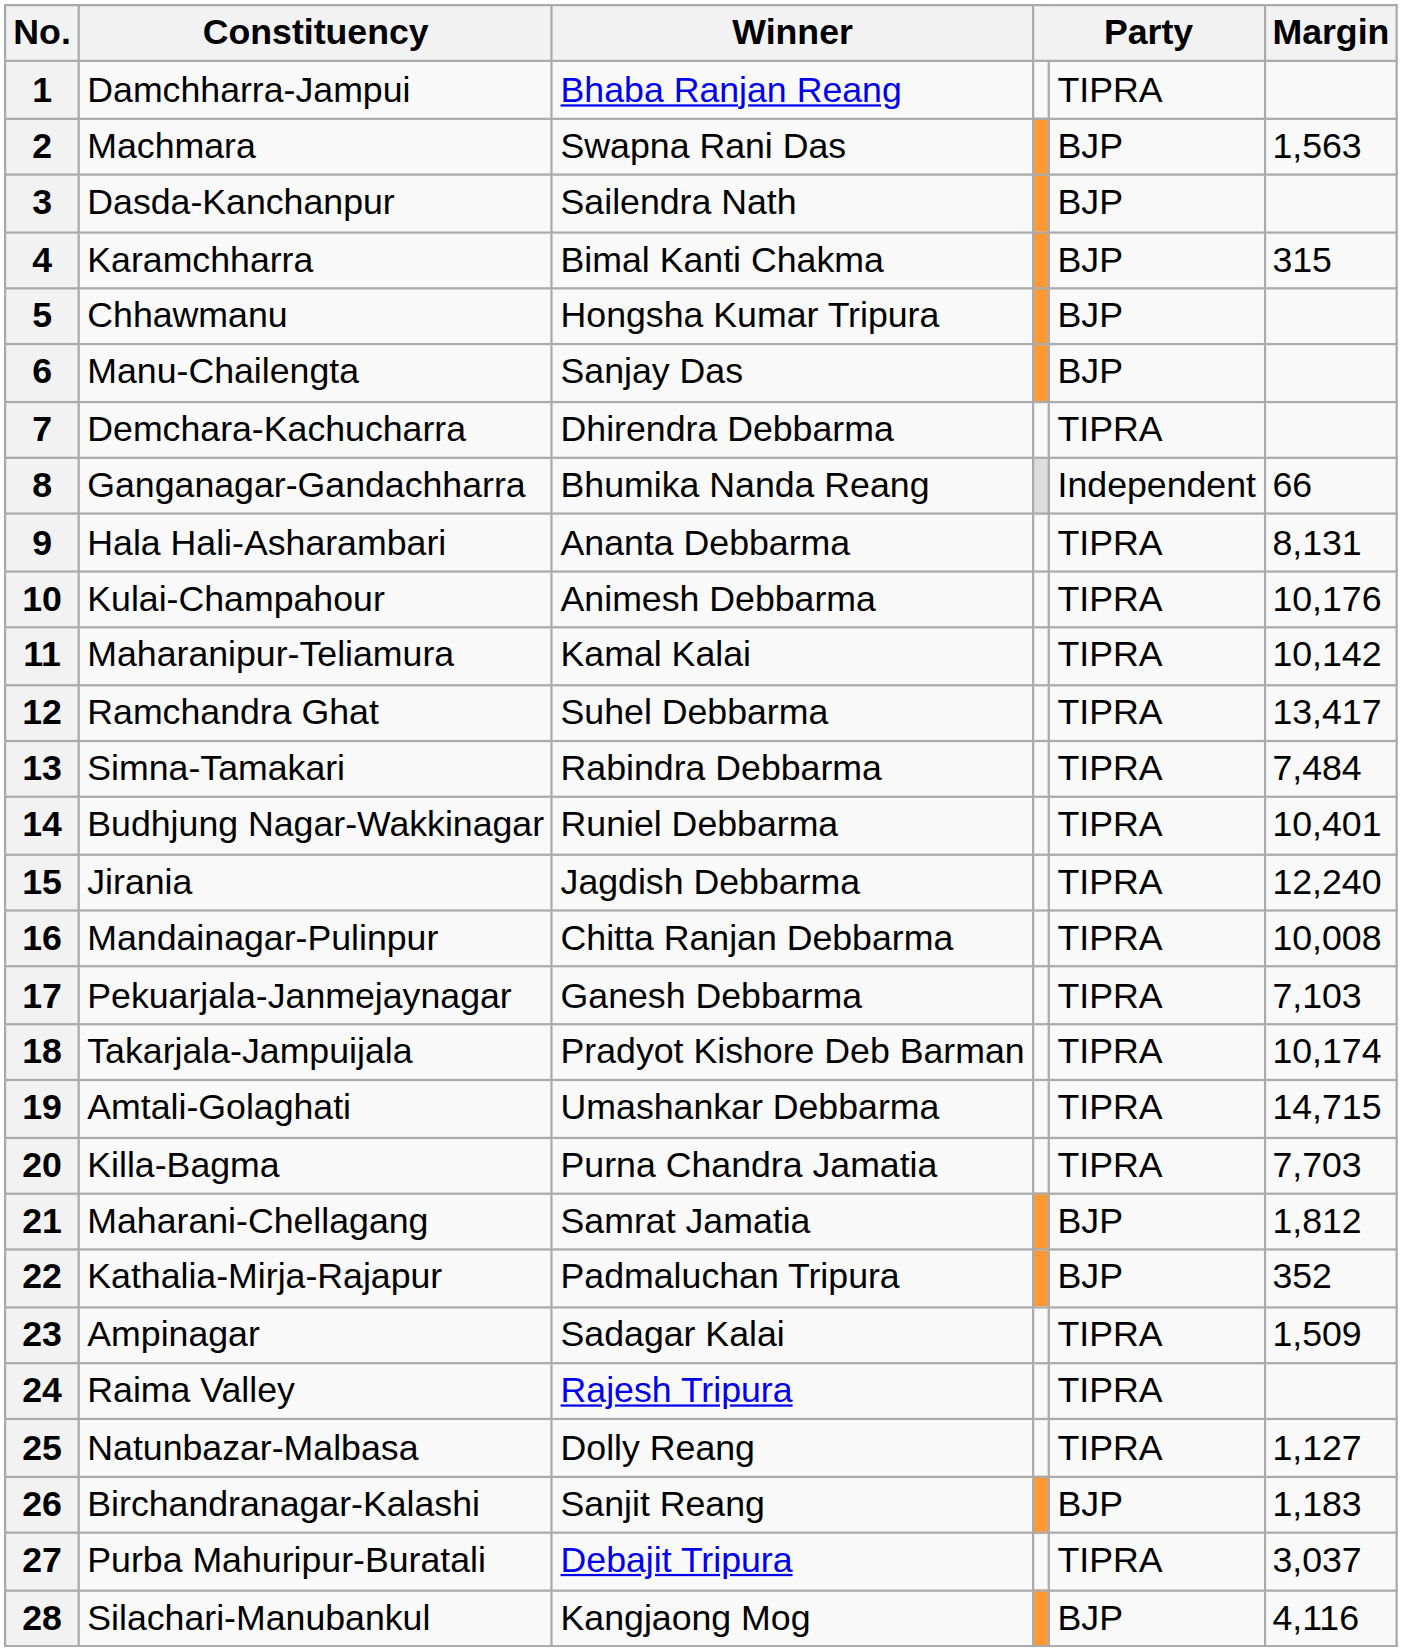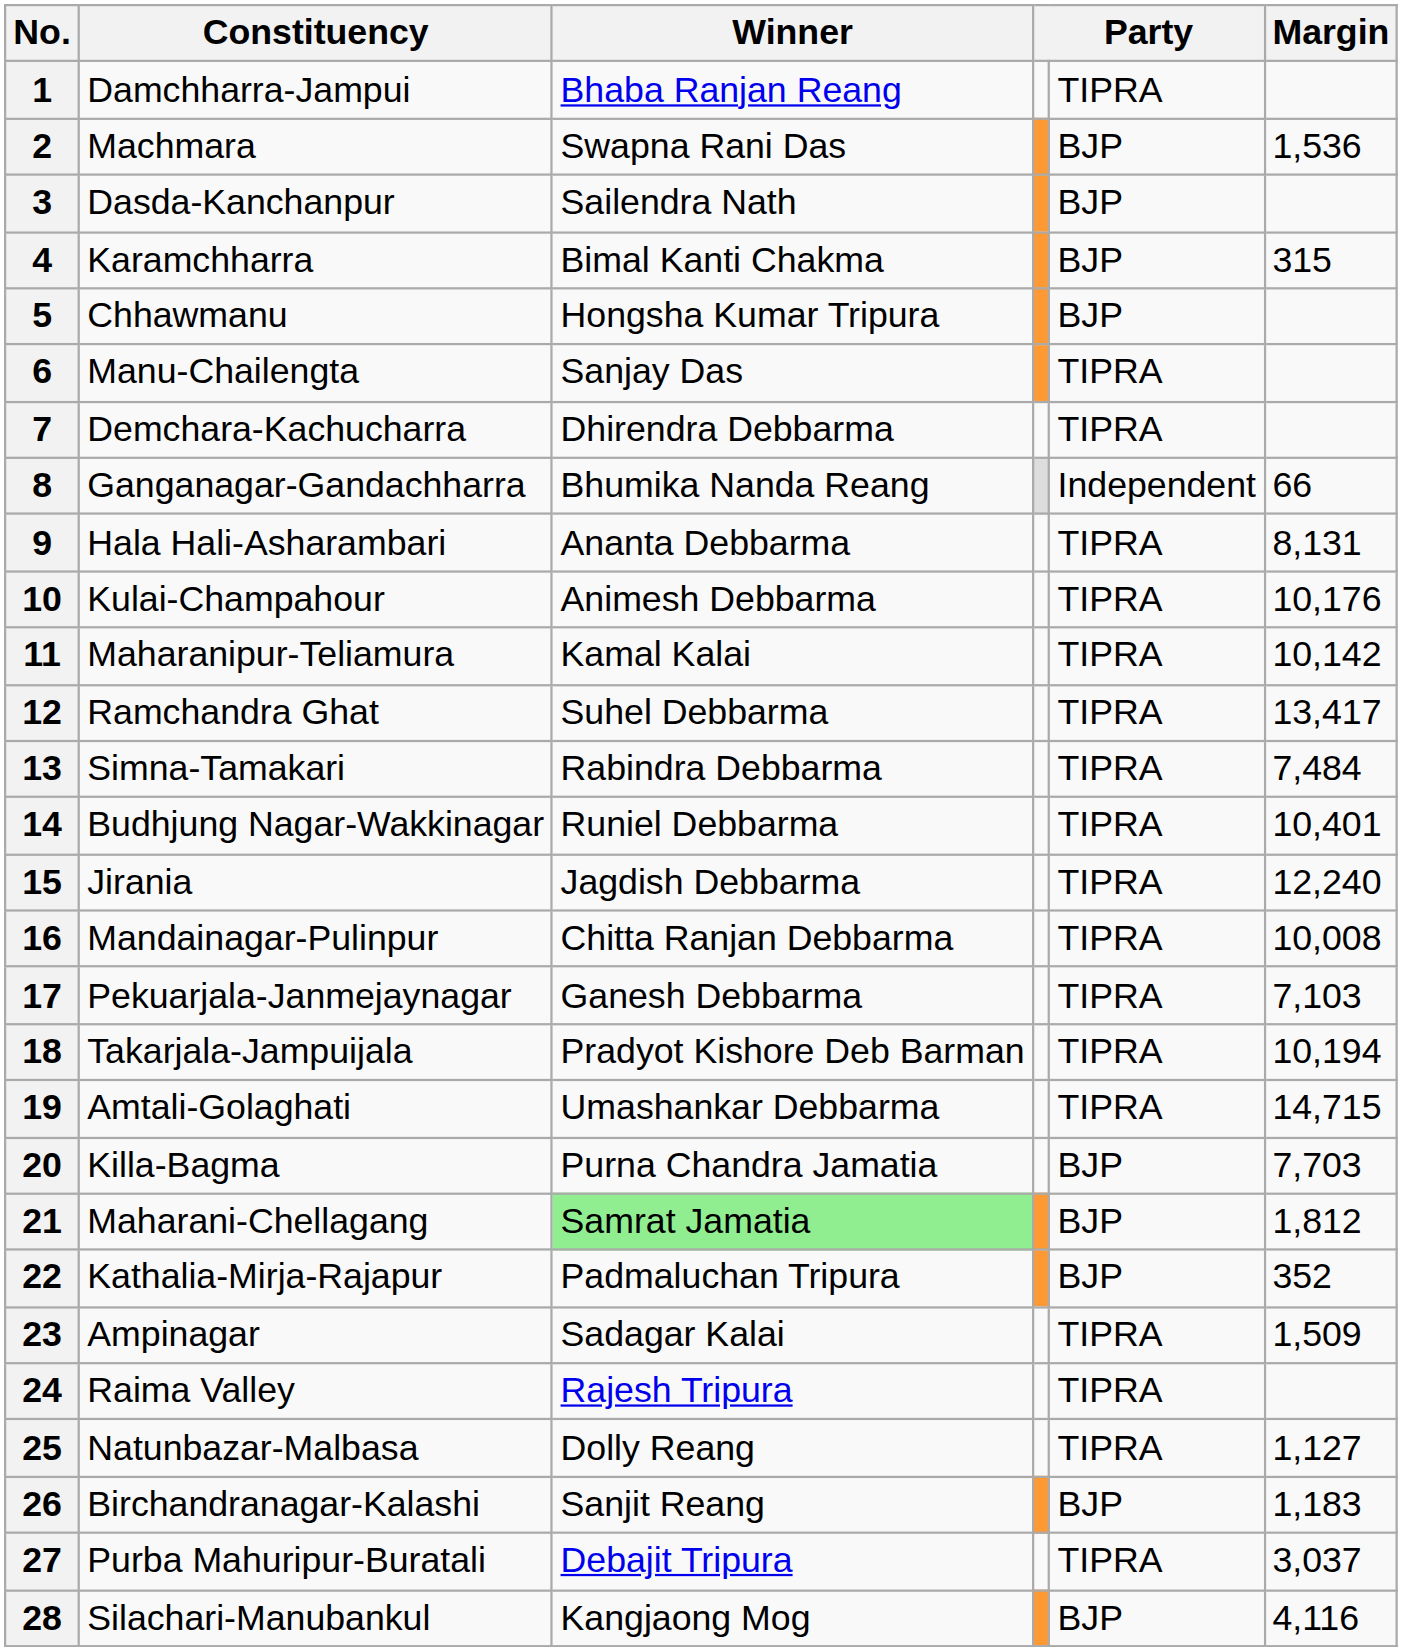(1317, 145) 1,563 -> (1317, 145) 1,536
(1090, 372) BJP -> (1110, 372) TIPRA
(1327, 1051) 10,174 -> (1327, 1051) 10,194
(1110, 1164) TIPRA -> (1090, 1164) BJP
(685, 1221) no background -> (685, 1221) lightgreen background
